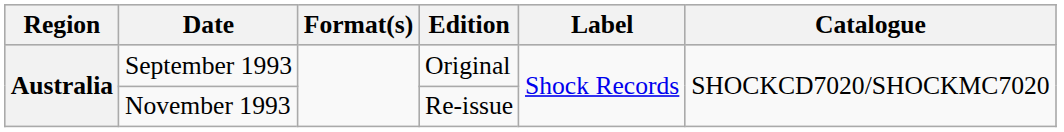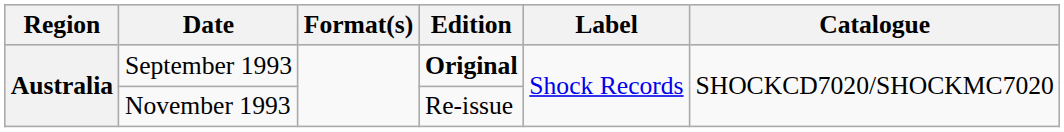(468, 65) normal -> (471, 65) bold
